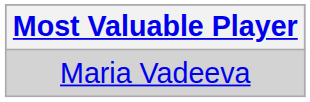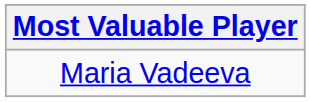(155, 72) lightgrey background -> (155, 72) no background
